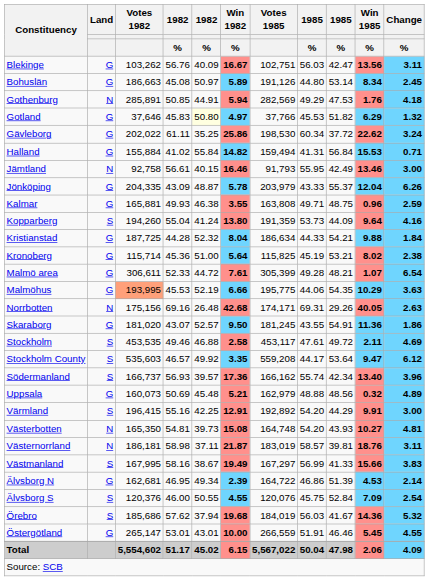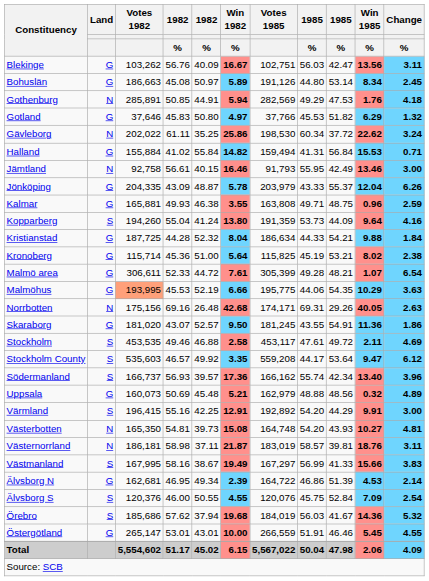(207, 117) lightyellow background -> (207, 117) no background
(109, 134) G -> (110, 134) N
